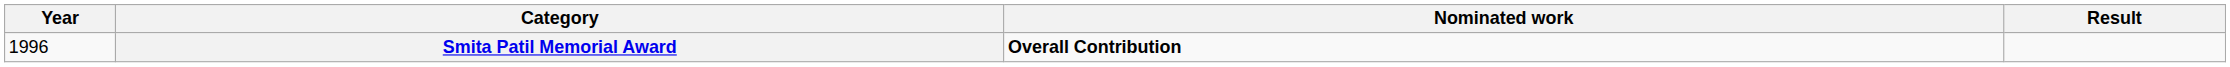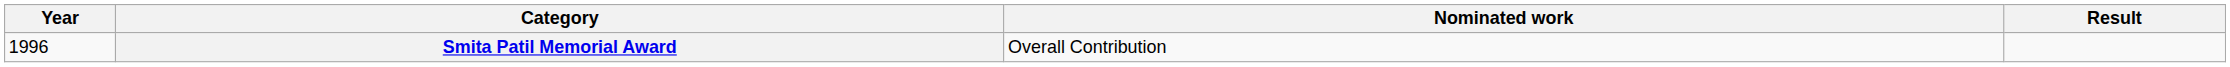(1095, 47) bold -> (1087, 47) normal
